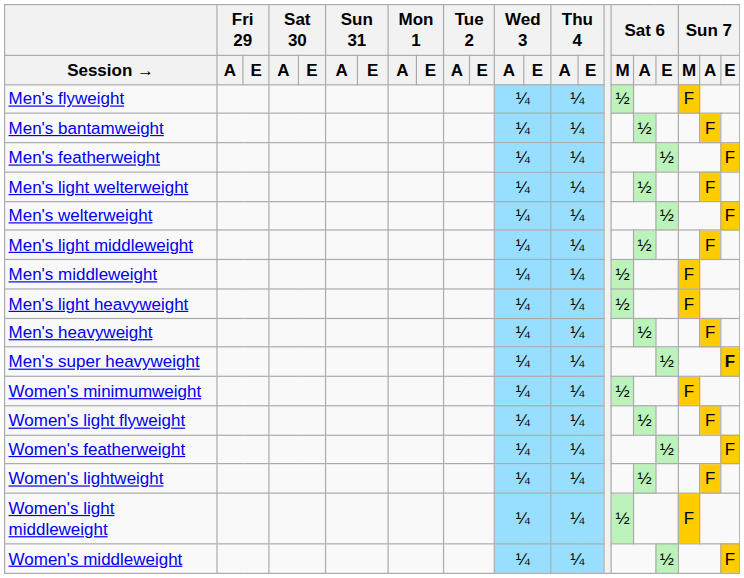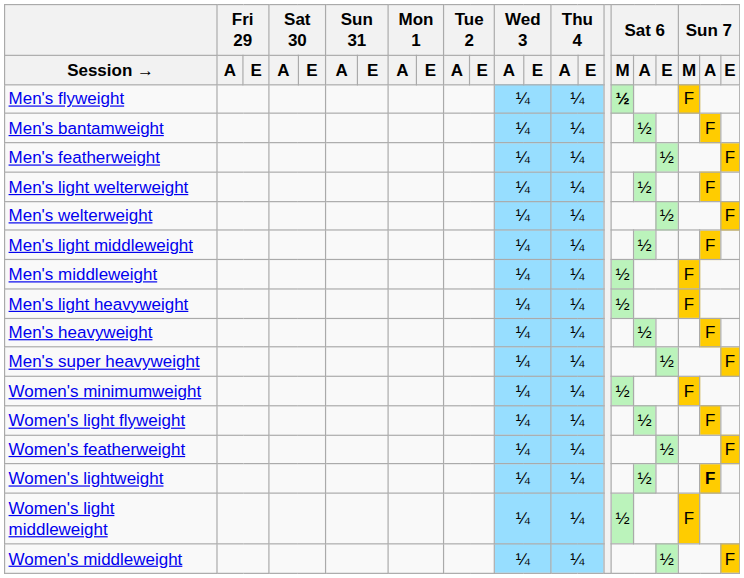(623, 99) normal -> (623, 99) bold
(730, 362) bold -> (730, 362) normal
(710, 479) normal -> (710, 479) bold
